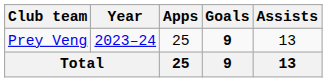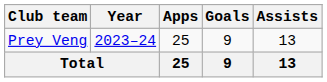(227, 40) bold -> (227, 40) normal
